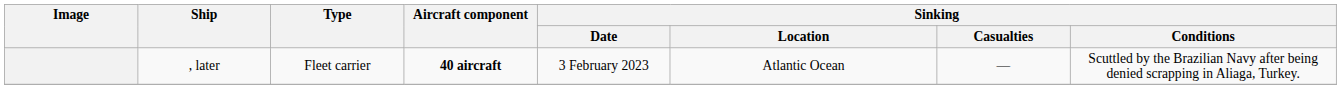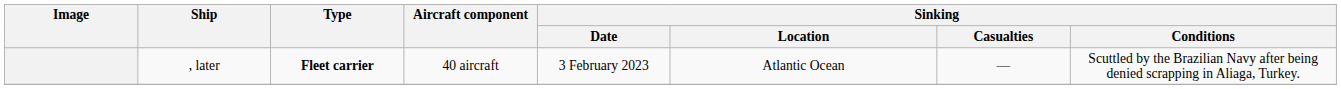(337, 66) normal -> (337, 66) bold
(471, 66) bold -> (471, 66) normal
